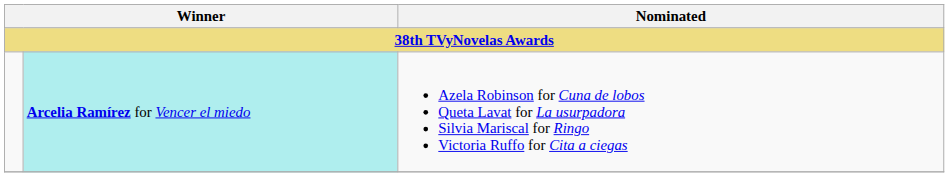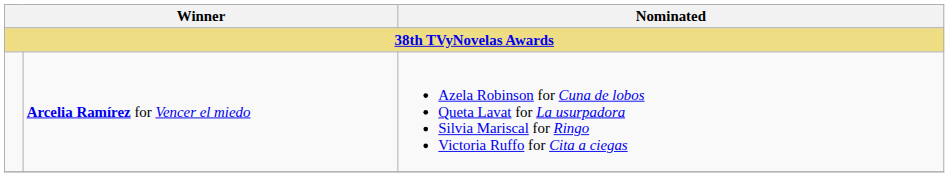(139, 111) paleturquoise background -> (139, 111) no background
